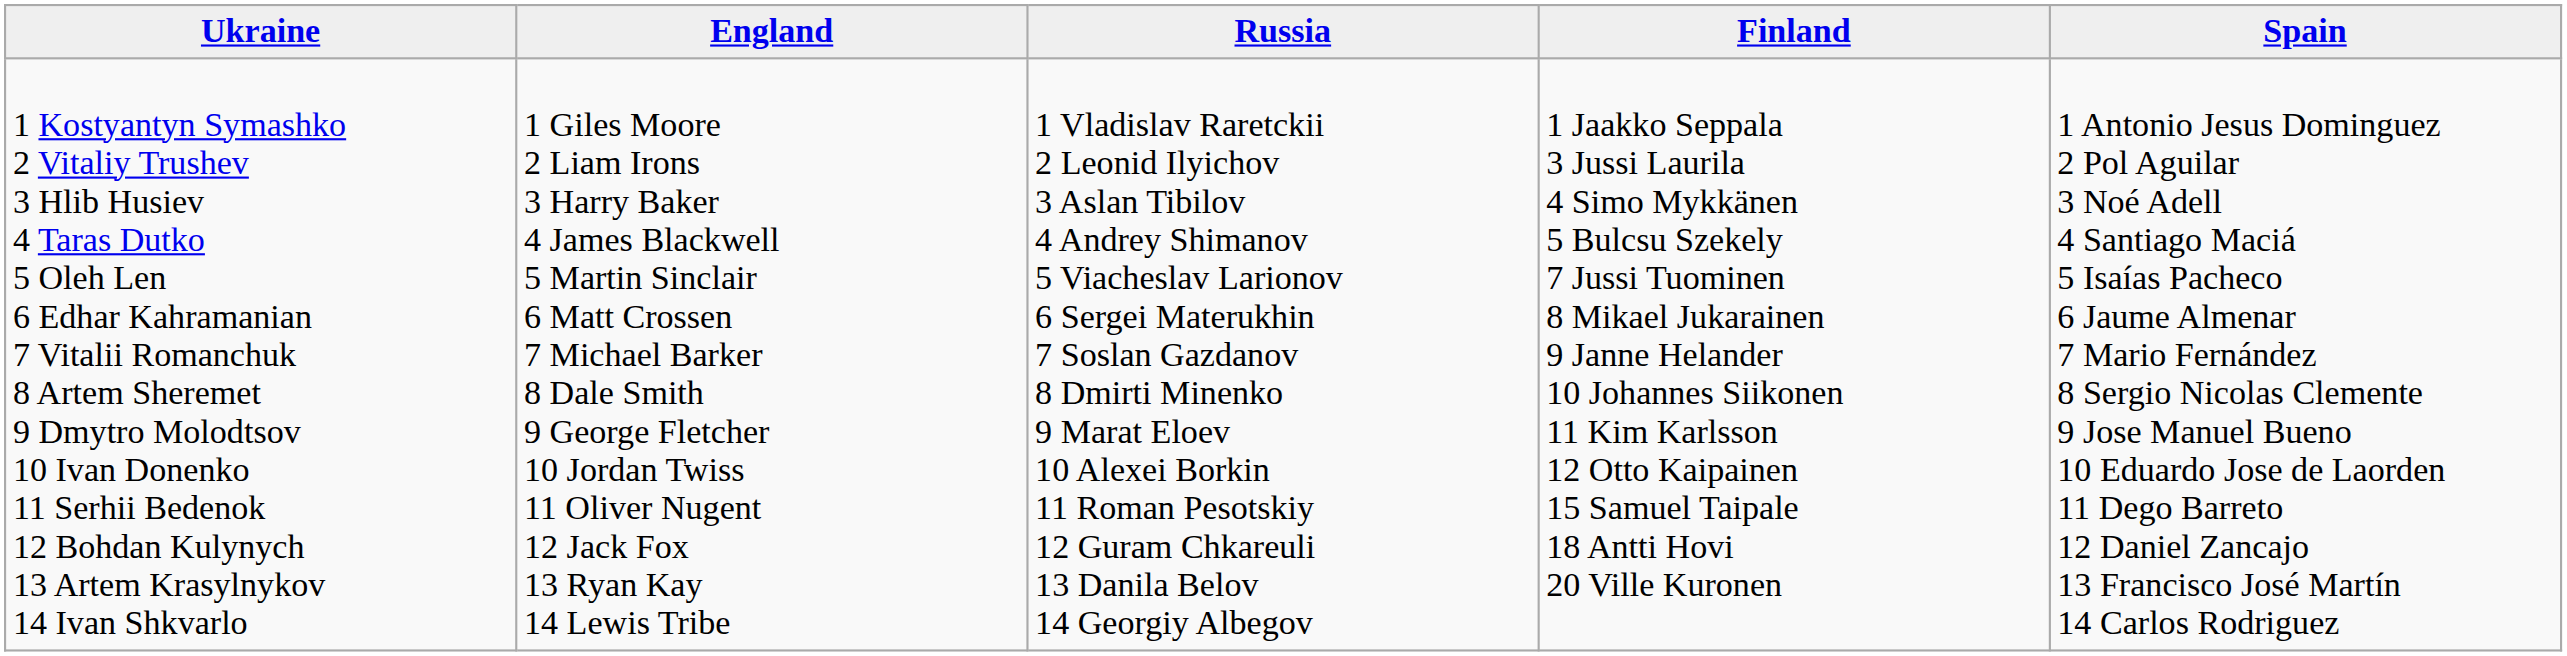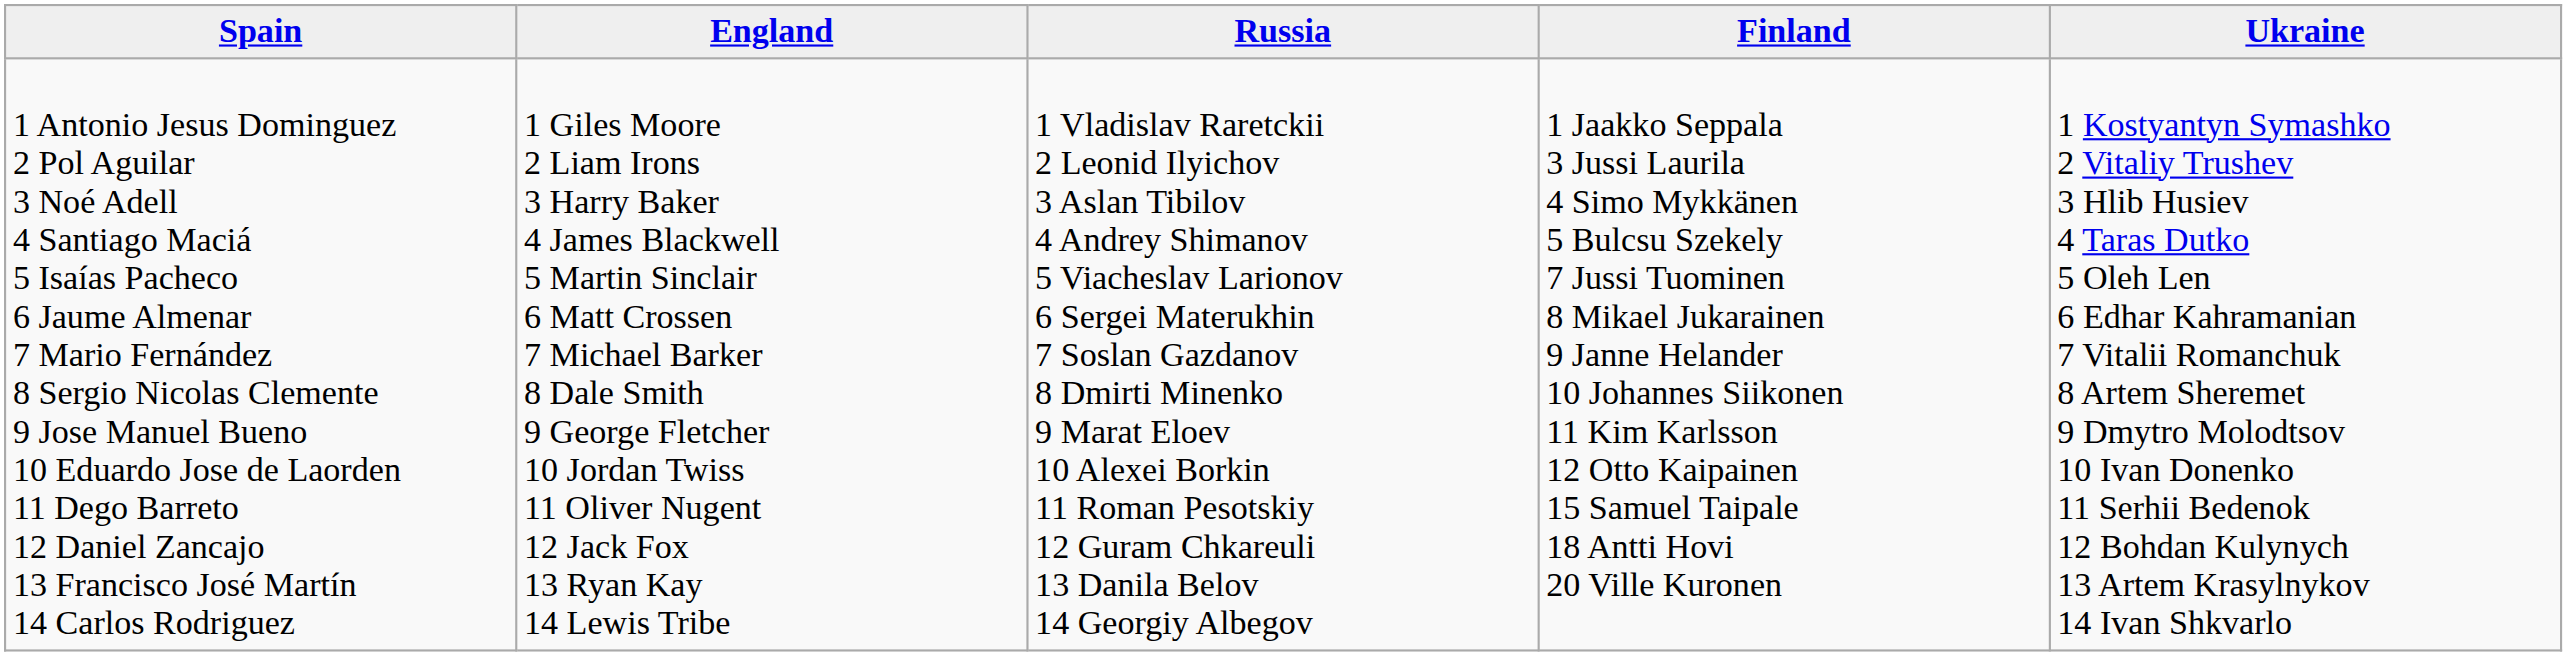columns swapped: (261, 31) <-> (2305, 31)
